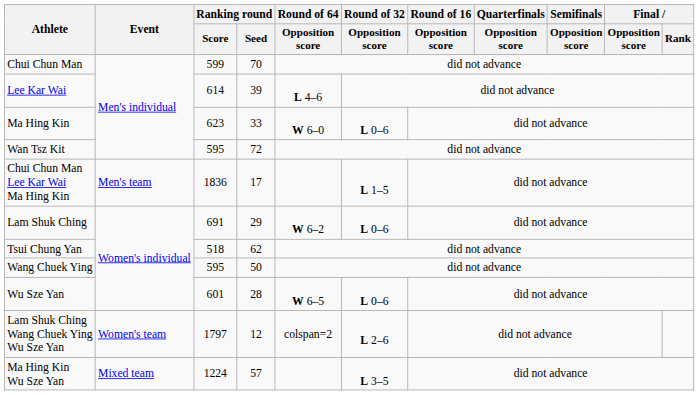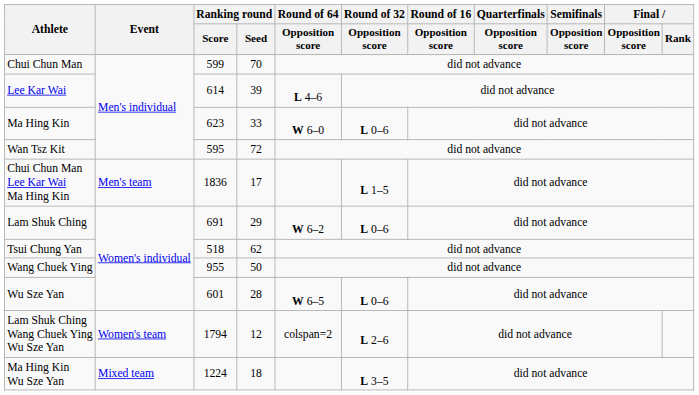(215, 268) 595 -> (215, 268) 955
(215, 334) 1797 -> (215, 334) 1794
(256, 374) 57 -> (256, 374) 18
